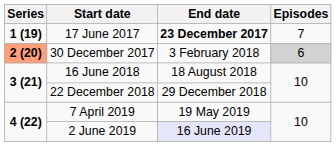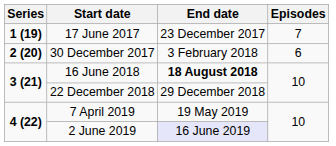(214, 33) bold -> (213, 33) normal
(26, 53) lightsalmon background -> (26, 53) no background
(301, 53) lightgrey background -> (298, 53) no background
(214, 72) normal -> (213, 72) bold
